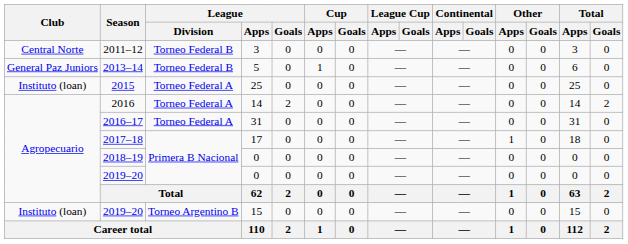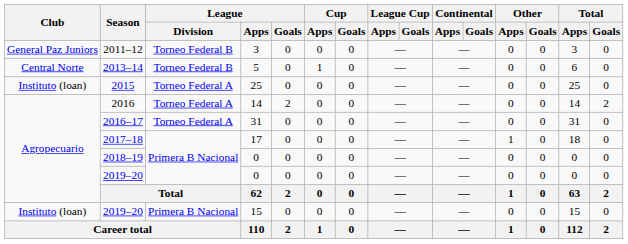(52, 49) Central Norte -> (52, 49) General Paz Juniors
(52, 67) General Paz Juniors -> (52, 67) Central Norte
(193, 211) Torneo Argentino B -> (193, 211) Primera B Nacional
